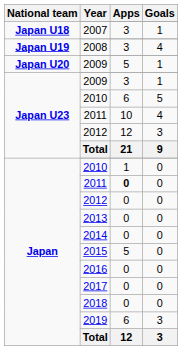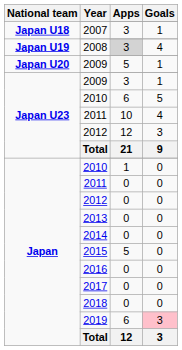(126, 47) no background -> (126, 47) lightgrey background
(126, 184) bold -> (126, 184) normal
(160, 320) no background -> (160, 320) pink background
